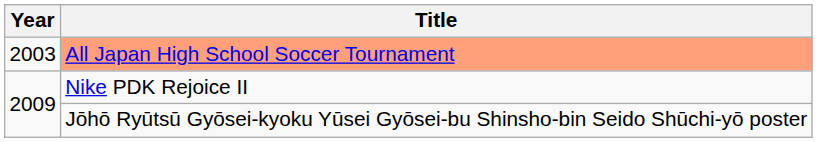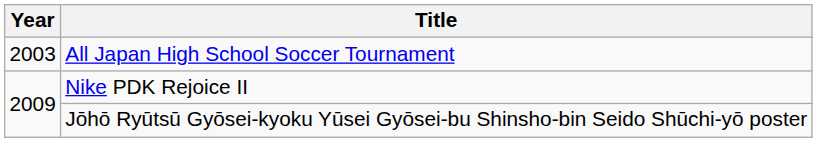(260, 53) lightsalmon background -> (260, 53) no background
